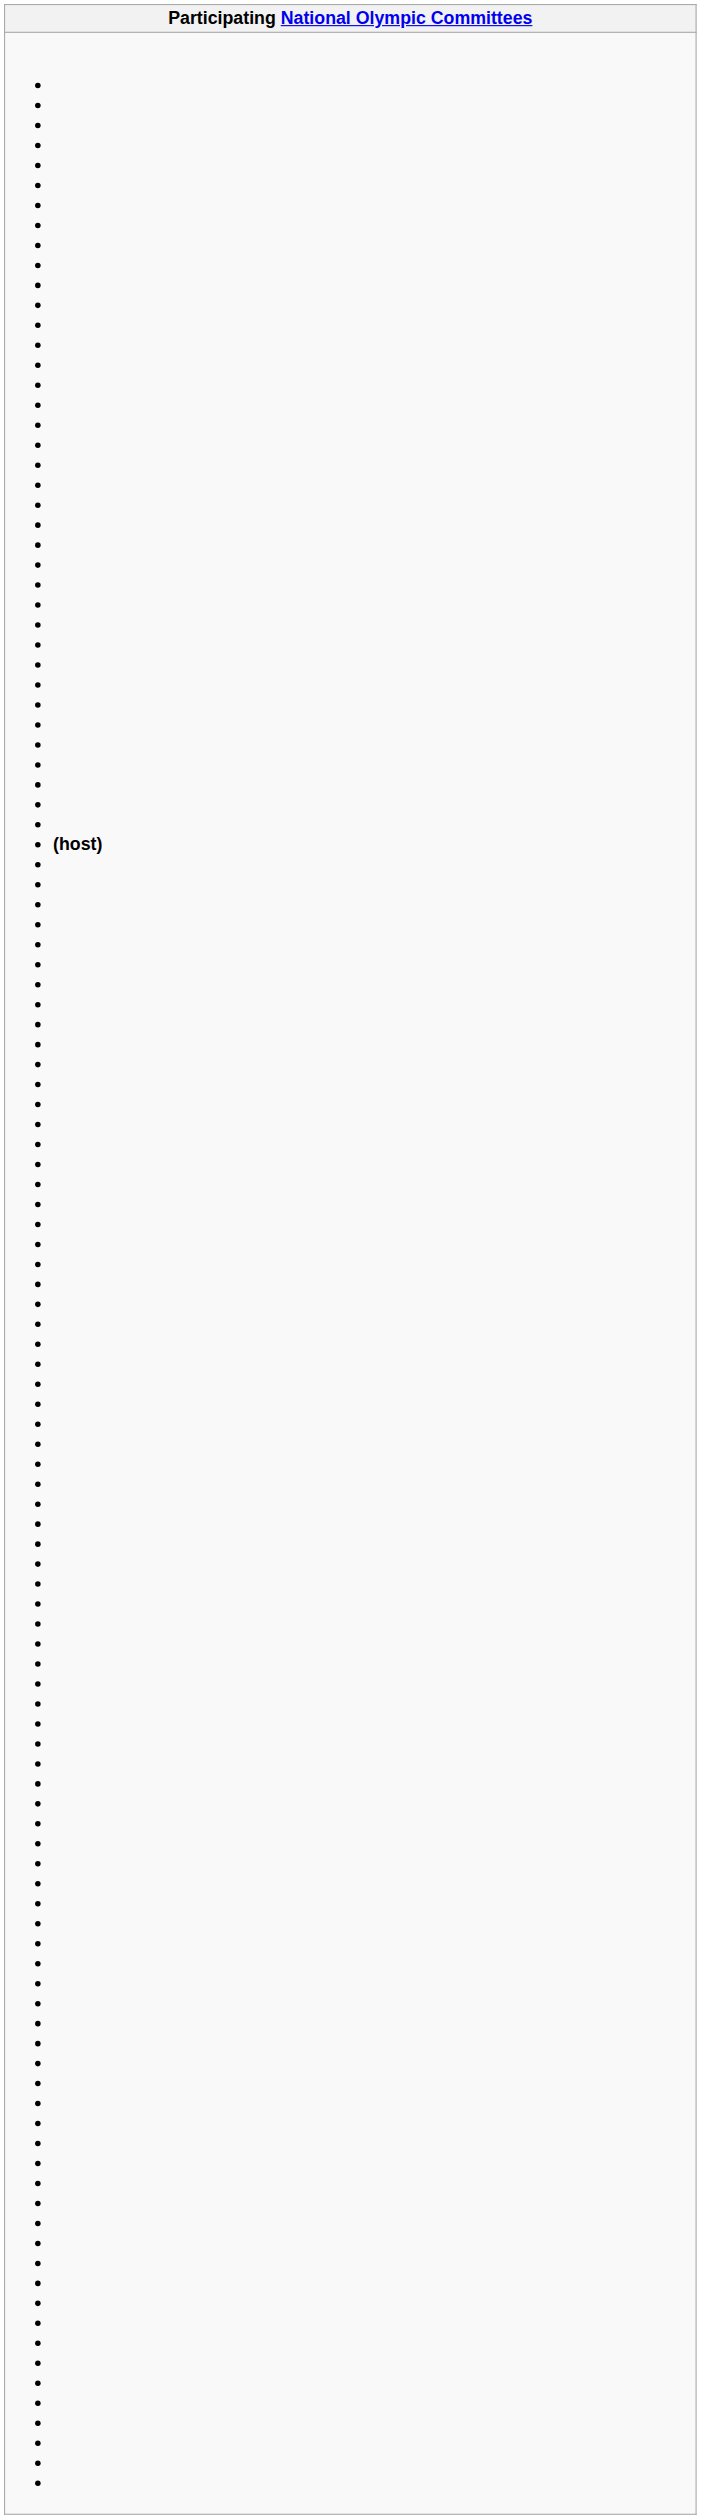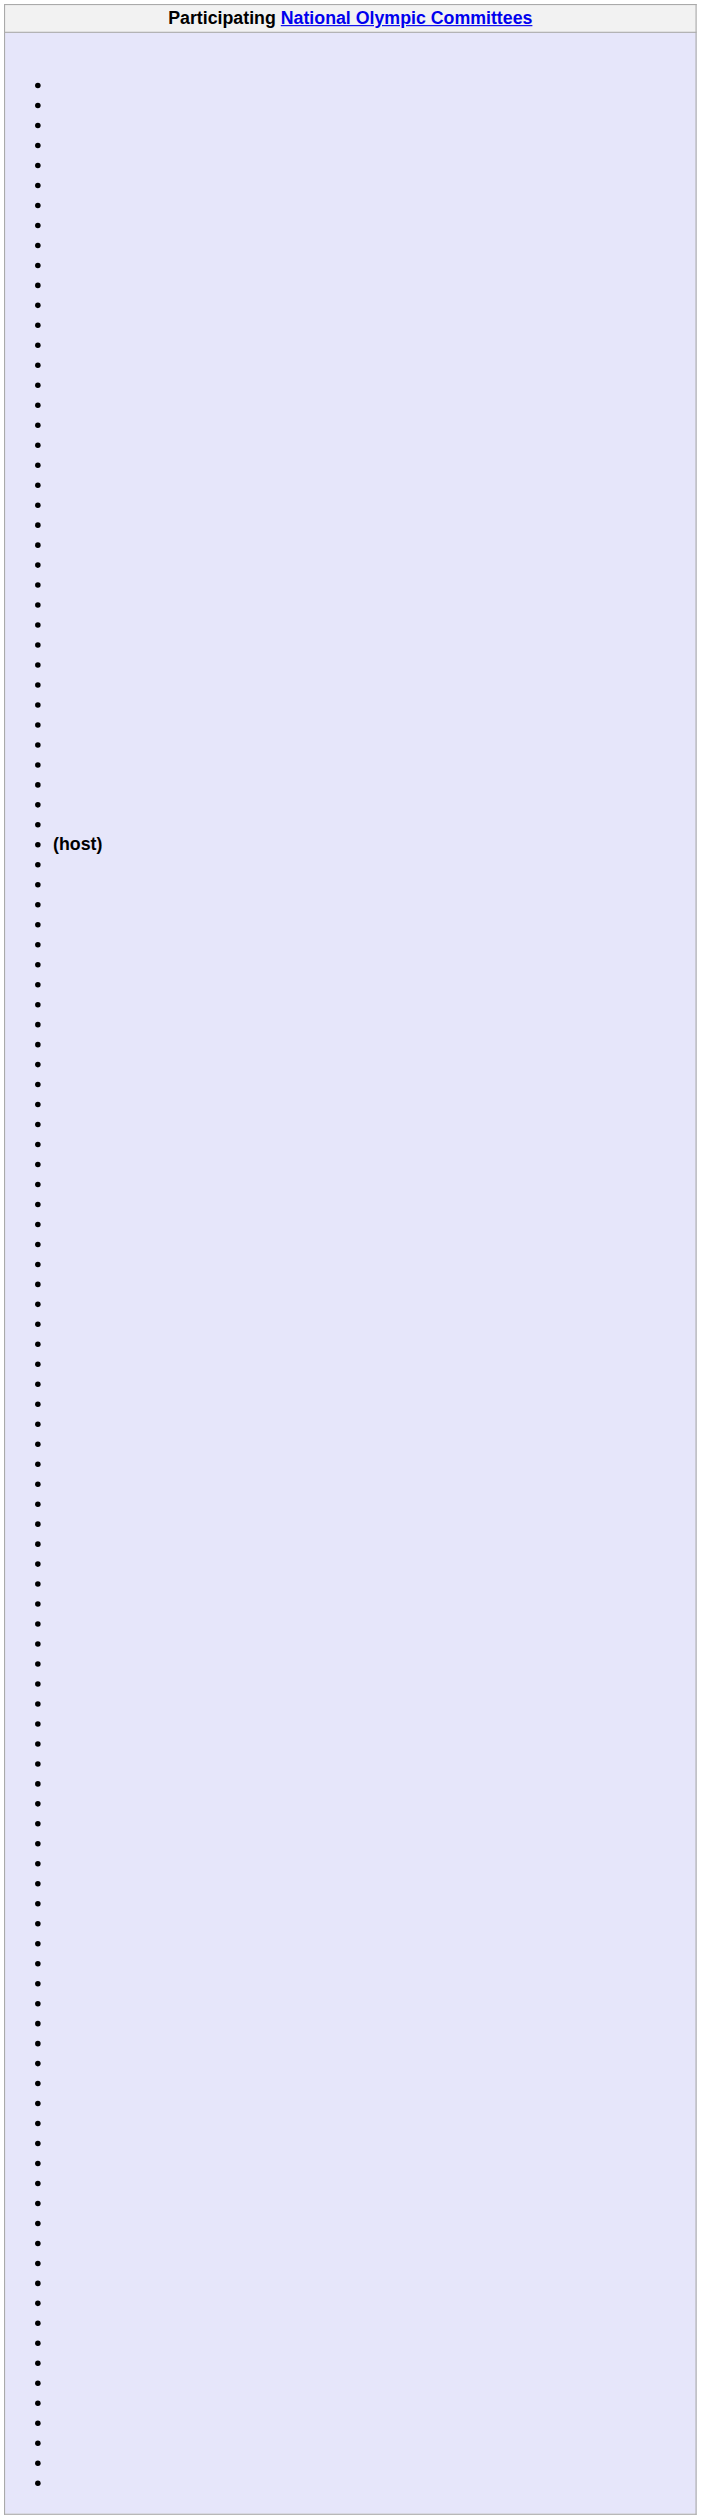(350, 1283) no background -> (350, 1283) lavender background
